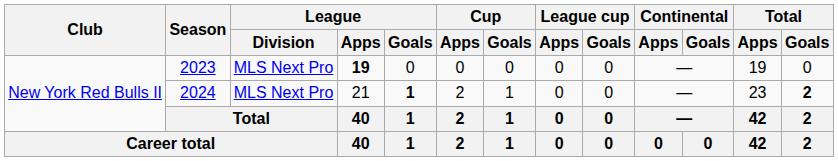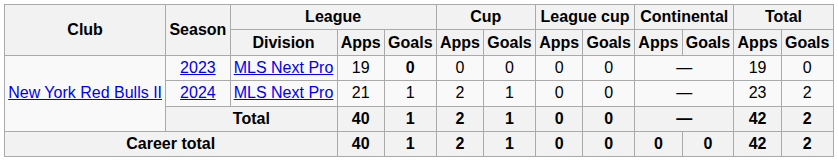(361, 67) bold -> (361, 67) normal
(410, 67) normal -> (410, 67) bold
(410, 93) bold -> (410, 93) normal
(807, 93) bold -> (807, 93) normal
